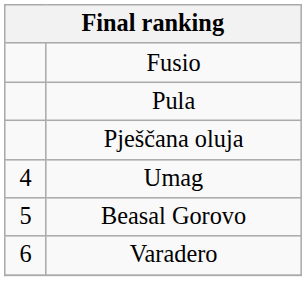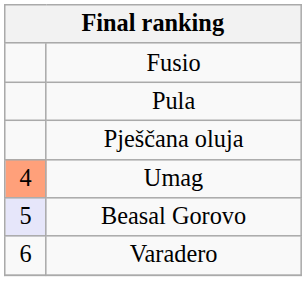(26, 178) no background -> (26, 178) lightsalmon background
(26, 216) no background -> (26, 216) lavender background
